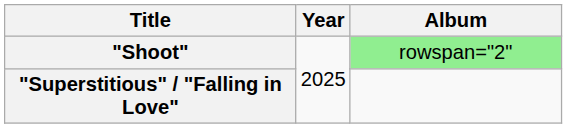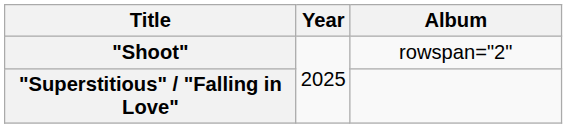(456, 52) lightgreen background -> (456, 52) no background
